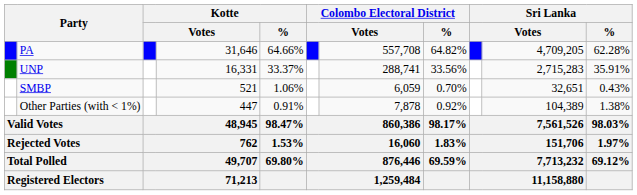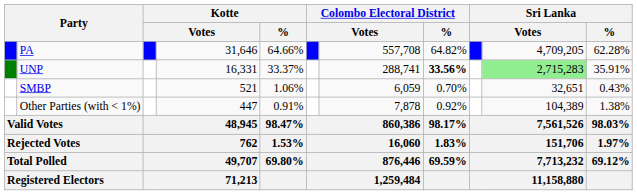(449, 69) normal -> (448, 69) bold
(560, 69) no background -> (560, 69) lightgreen background
